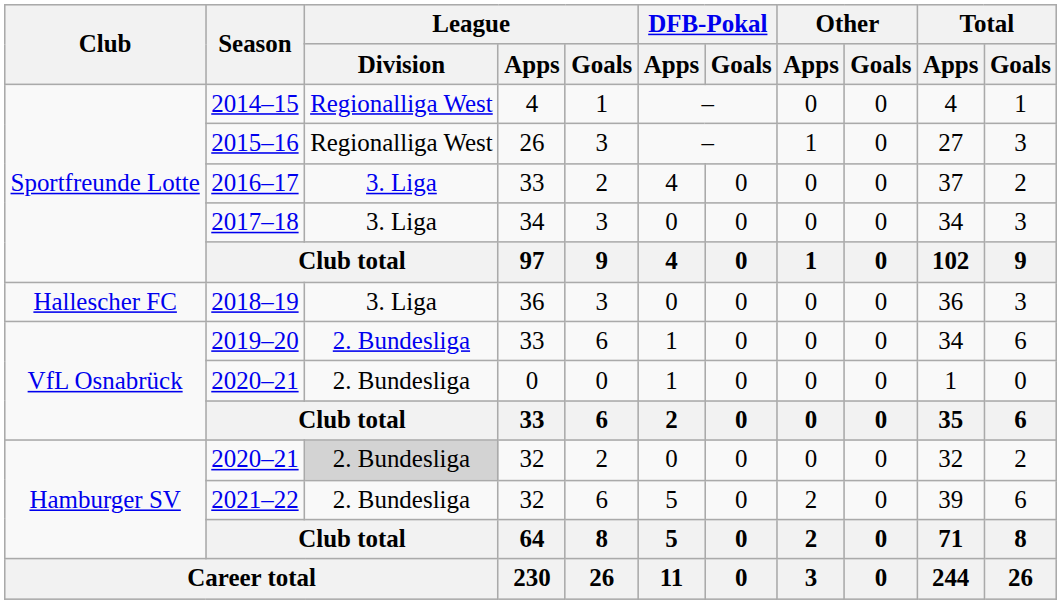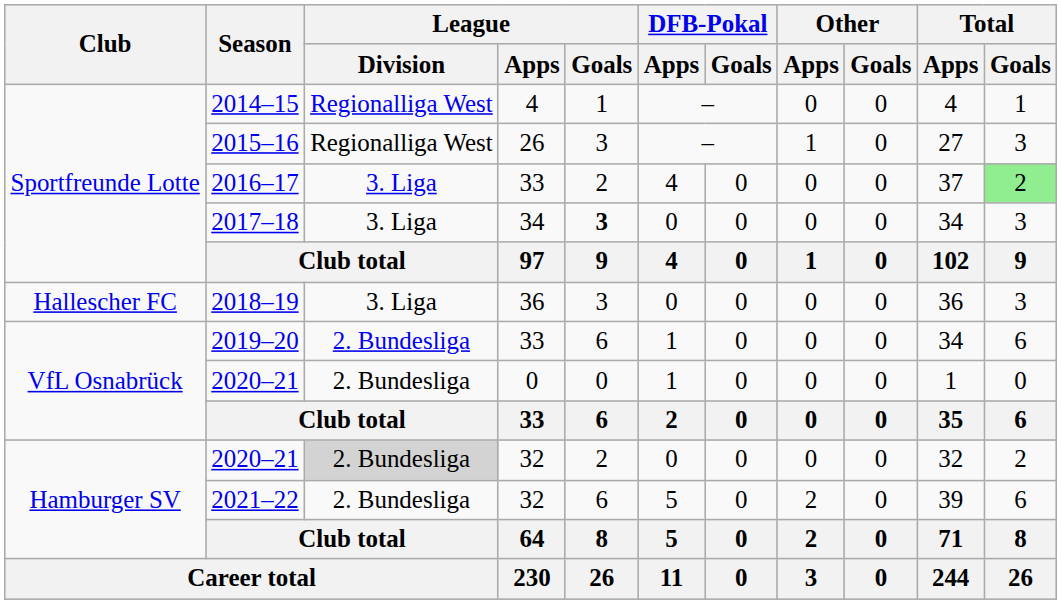(1020, 182) no background -> (1020, 182) lightgreen background
(602, 222) normal -> (602, 222) bold
